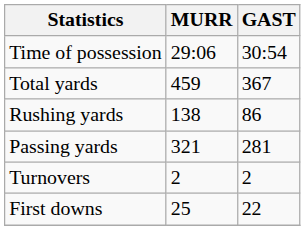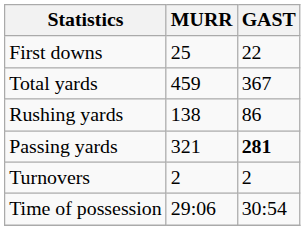rows swapped: (56, 209) <-> (85, 51)
(257, 146) normal -> (257, 146) bold
